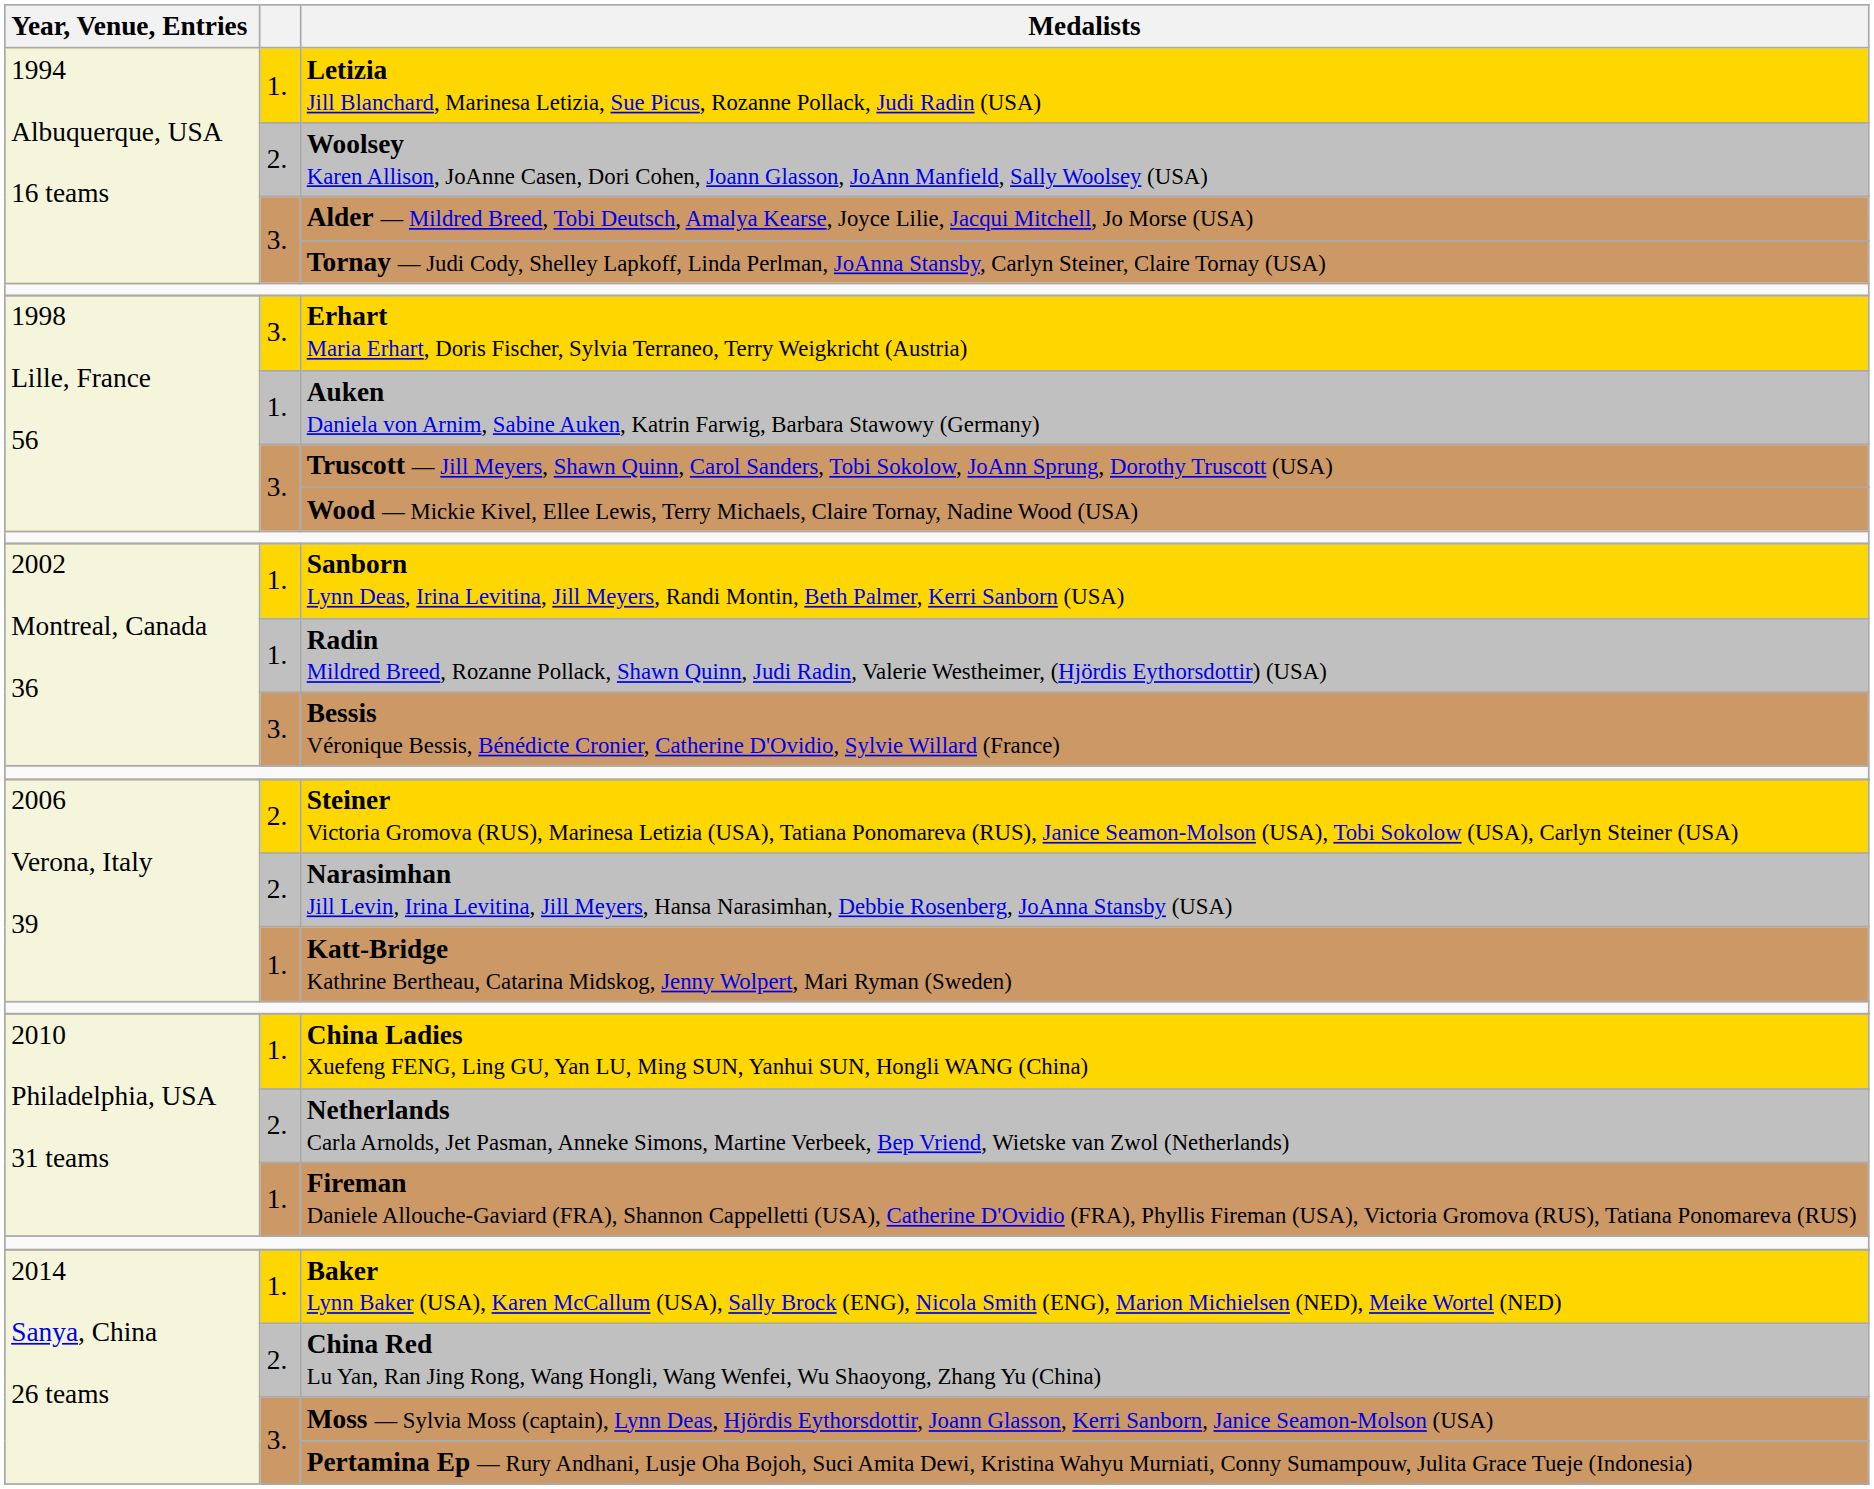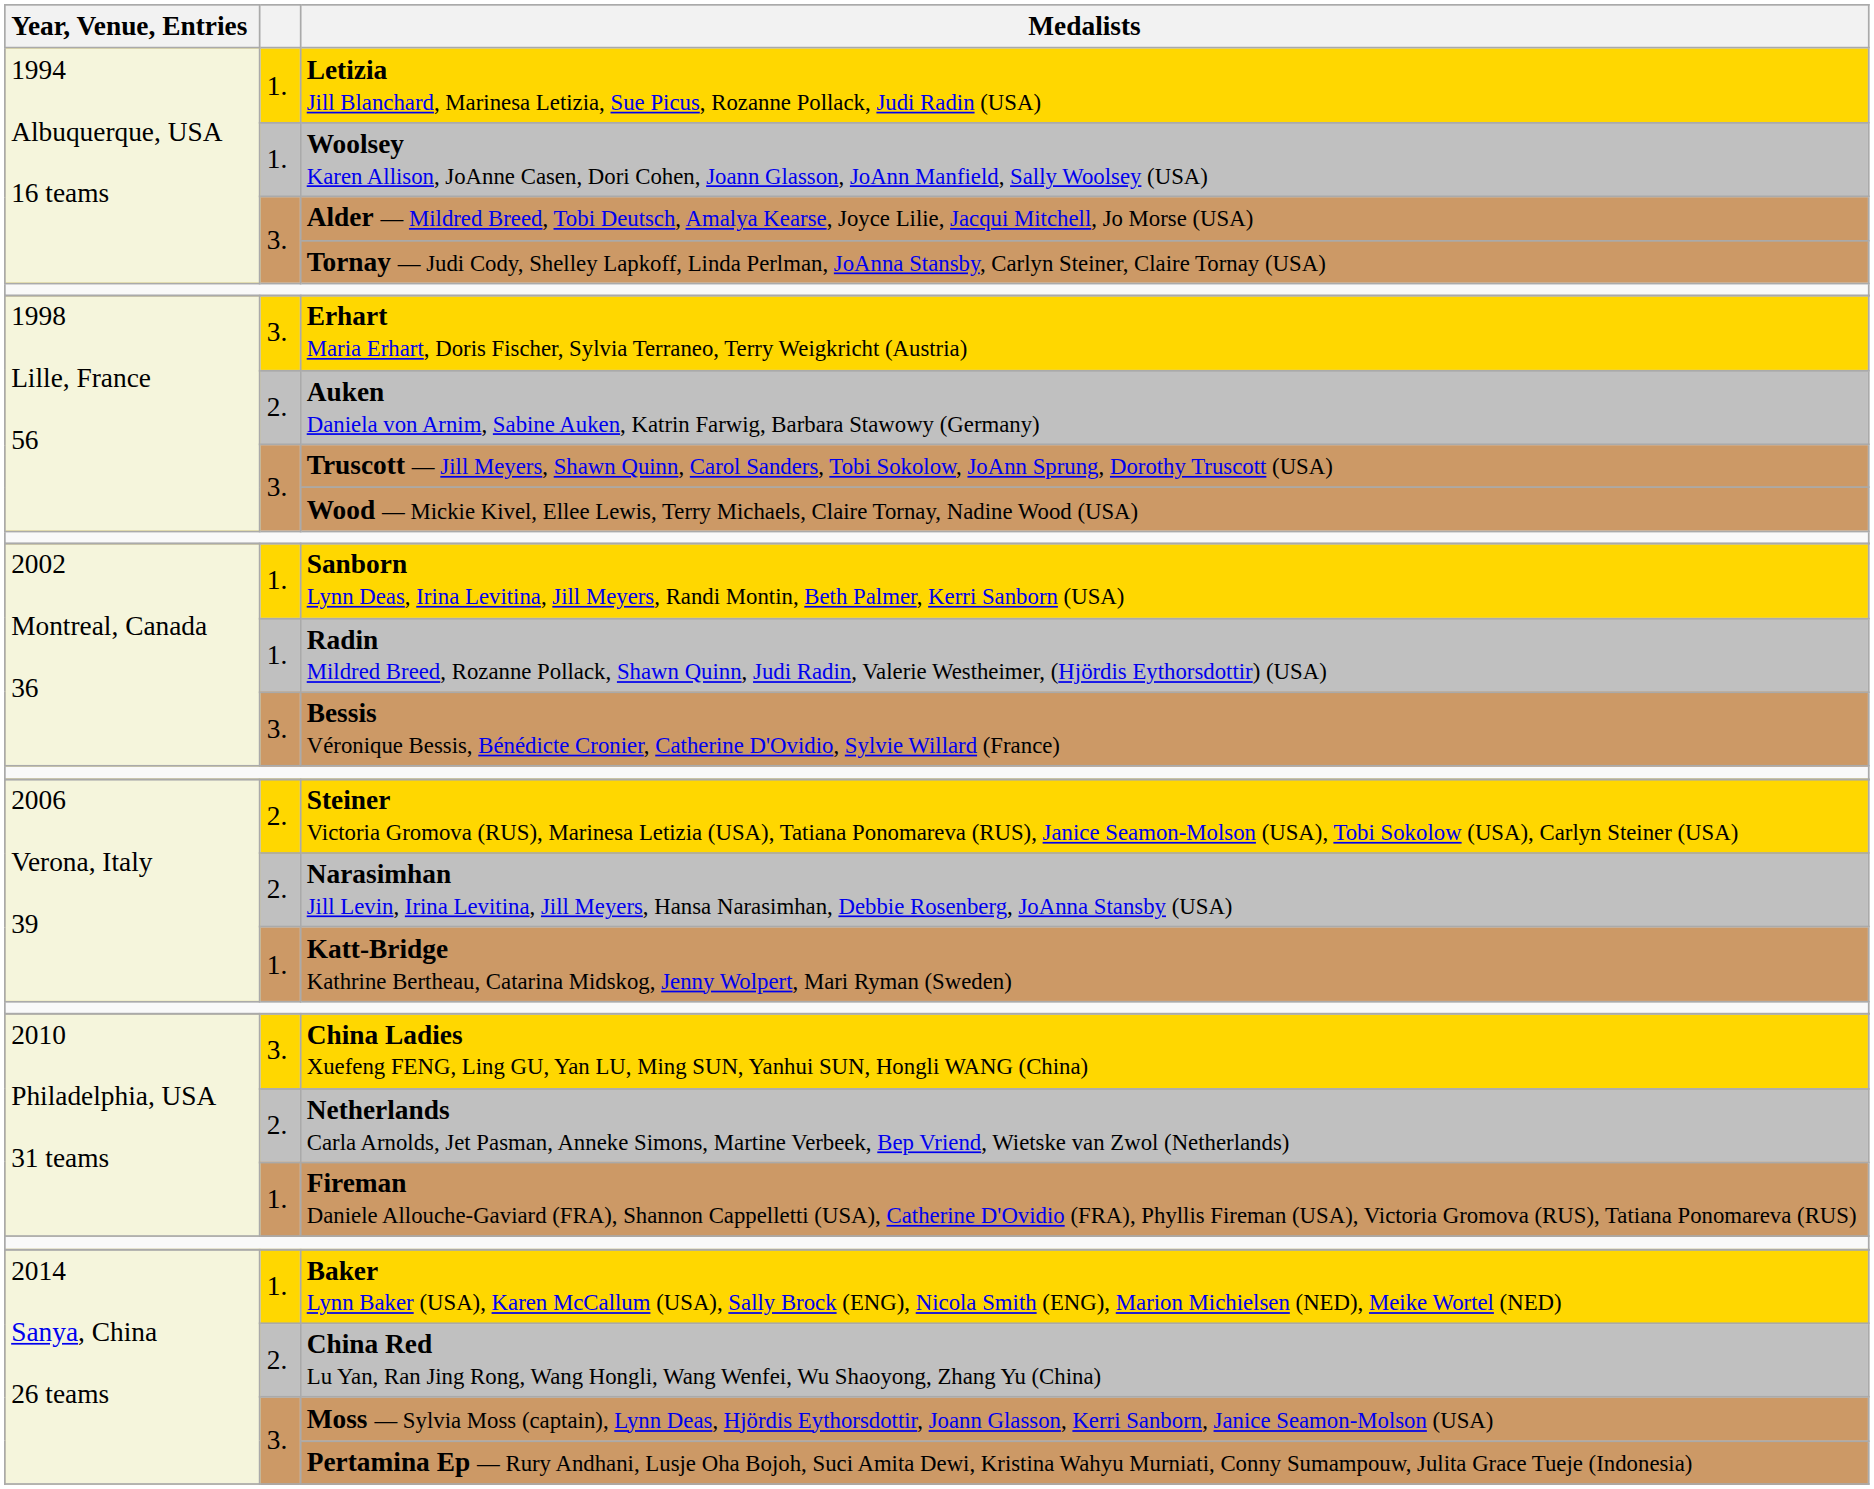(277, 159) 2. -> (277, 159) 1.
(277, 406) 1. -> (277, 406) 2.
(277, 1050) 1. -> (277, 1050) 3.
